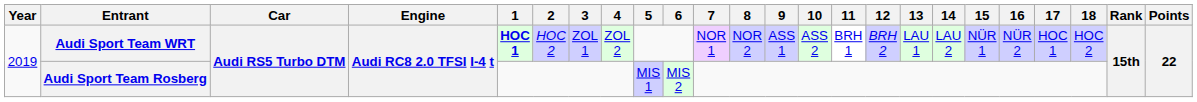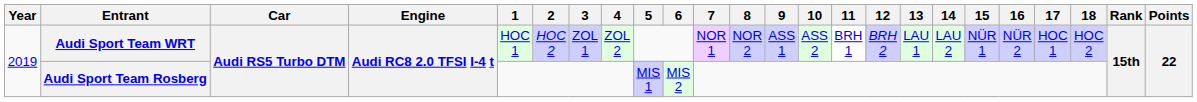(515, 43) bold -> (515, 43) normal
